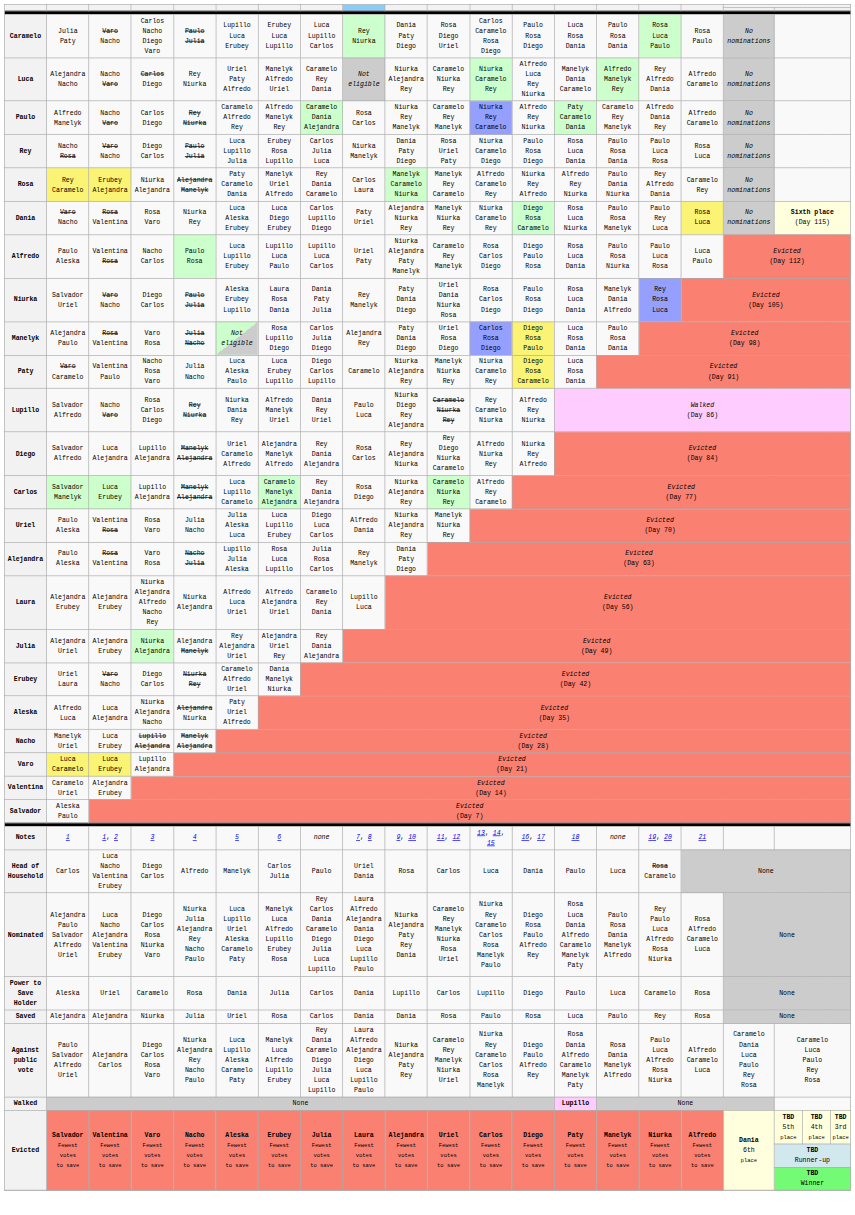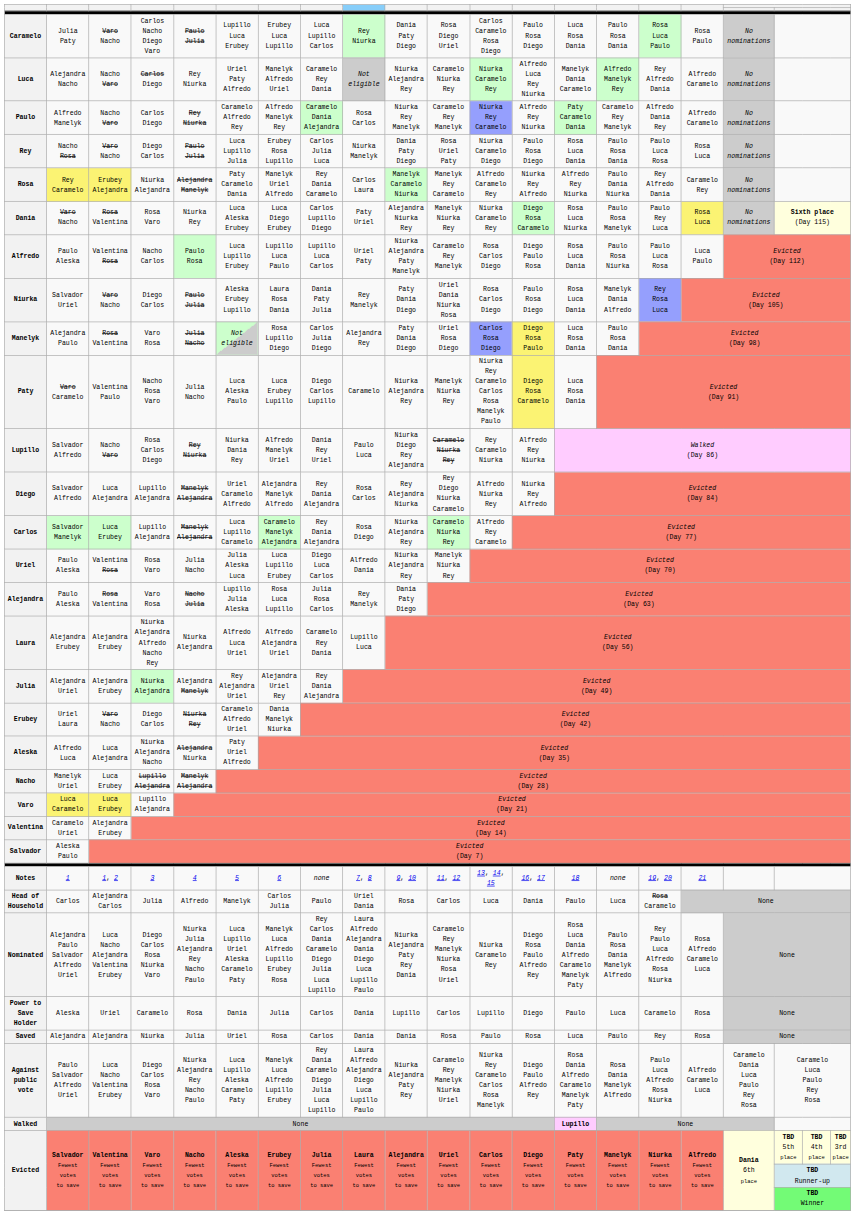(491, 372) Niurka Caramelo Rey -> (491, 392) Niurka Rey Caramelo Carlos Rosa Manelyk Paulo
(110, 871) Luca Nacho Valentina Erubey -> (110, 901) Alejandra Carlos
(152, 871) Diego Carlos -> (152, 901) Julia
(491, 935) Niurka Rey Caramelo Carlos Rosa Manelyk Paulo -> (491, 955) Niurka Caramelo Rey
(110, 1060) Alejandra Carlos -> (110, 1080) Luca Nacho Valentina Erubey
